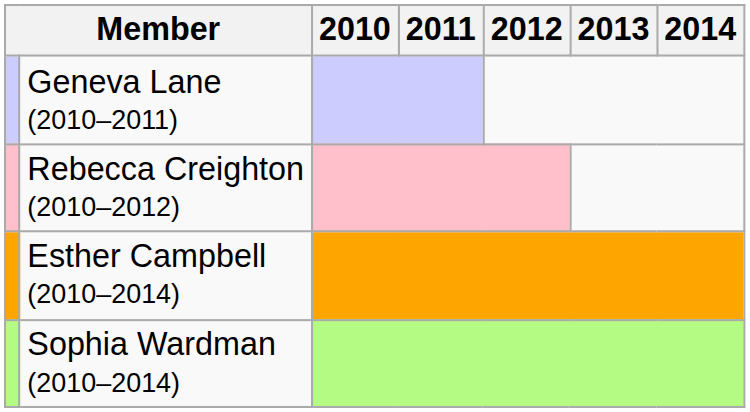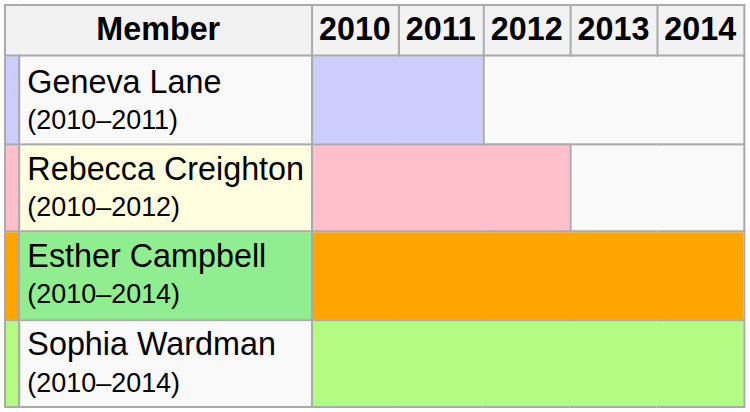(166, 187) no background -> (166, 187) lightyellow background
(147, 274) no background -> (147, 274) lightgreen background
